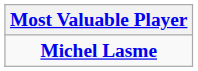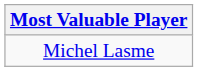(99, 50) bold -> (99, 50) normal
